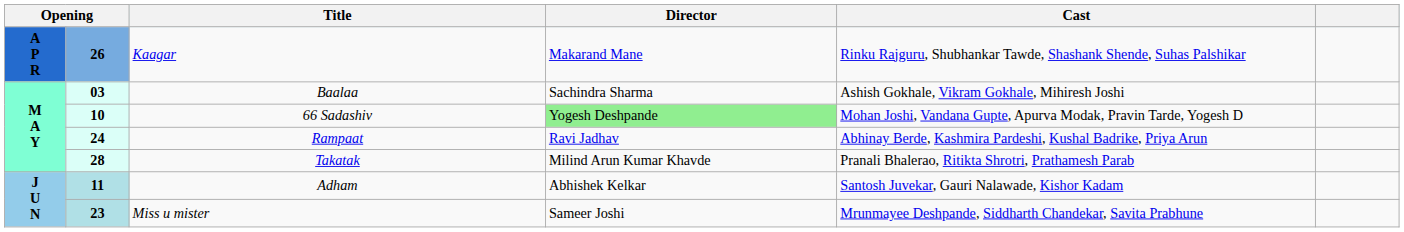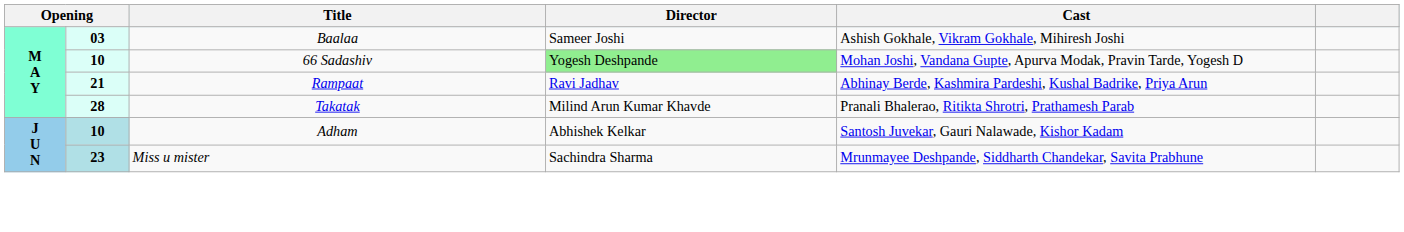- row: (154, 54)
(601, 92) Sachindra Sharma -> (587, 38) Sameer Joshi
(97, 138) 24 -> (97, 83) 21
(97, 185) 11 -> (97, 131) 10
(587, 213) Sameer Joshi -> (601, 158) Sachindra Sharma
